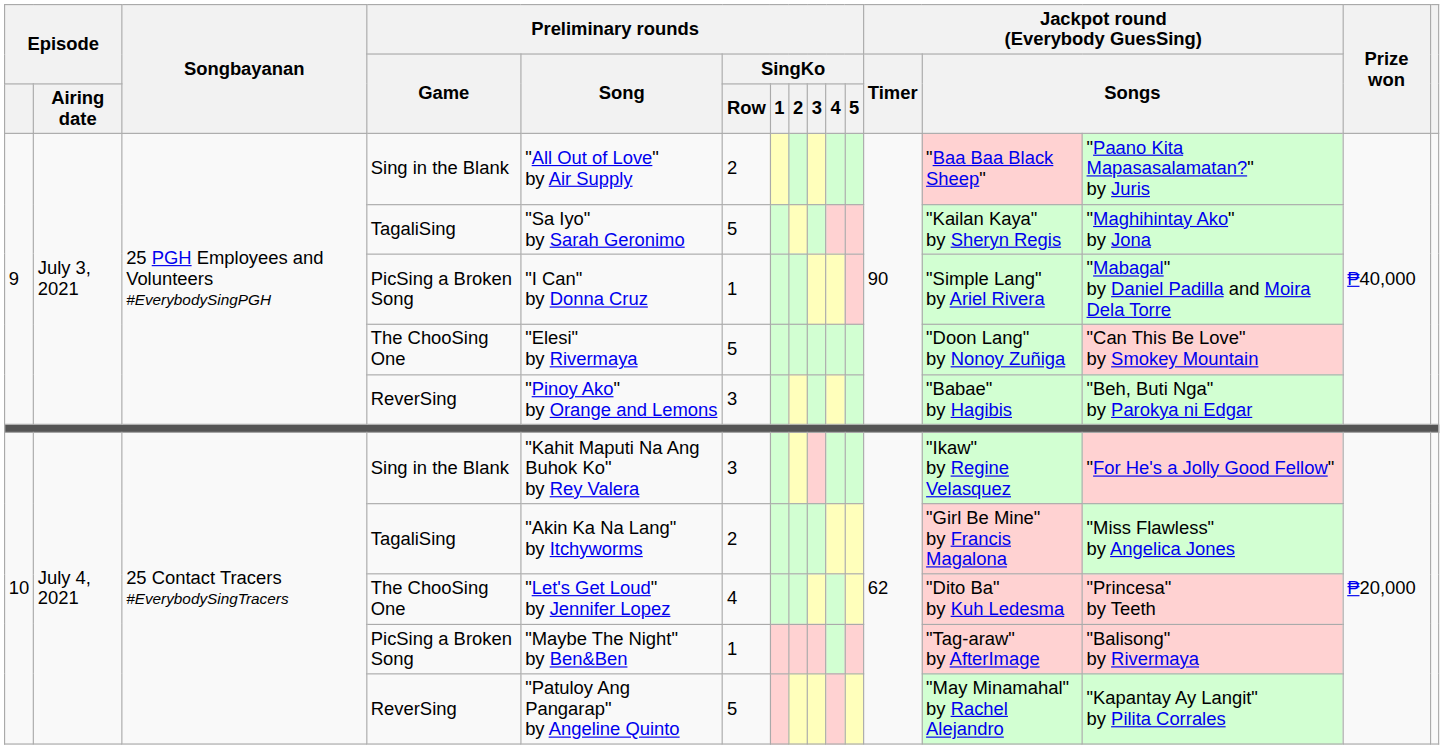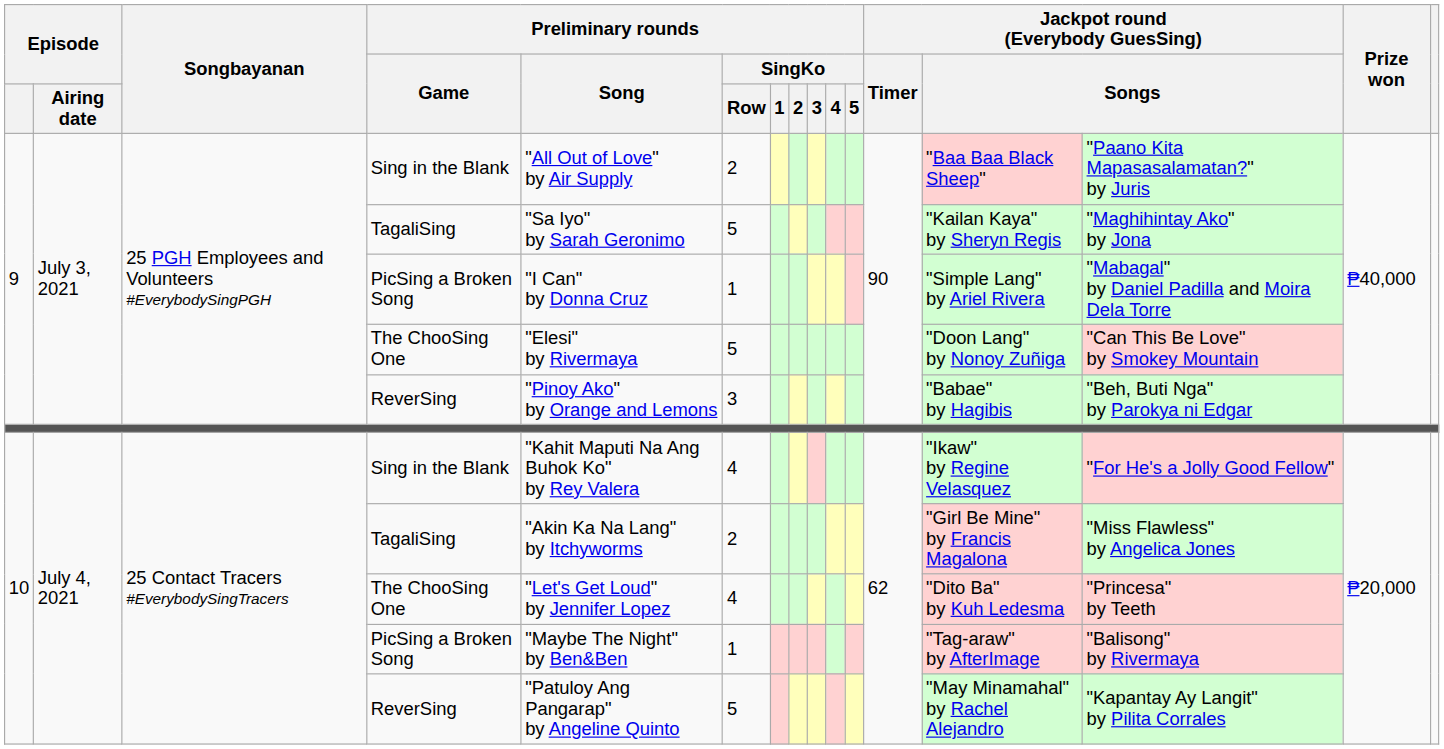(732, 468) 3 -> (732, 468) 4
